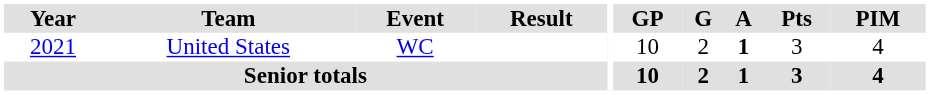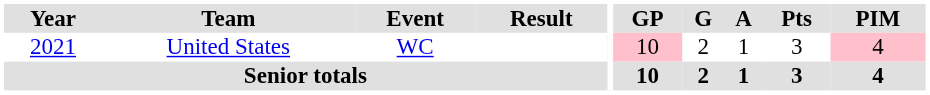(648, 46) no background -> (648, 46) pink background
(744, 46) bold -> (744, 46) normal
(878, 46) no background -> (878, 46) pink background
